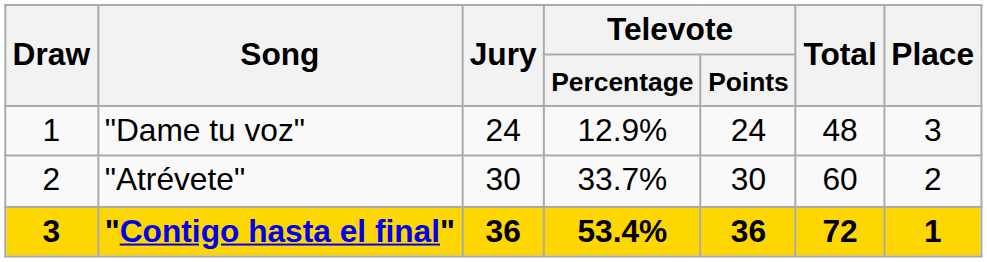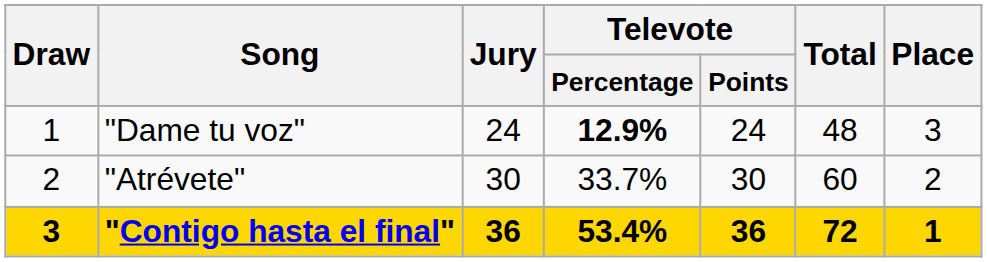(622, 130) normal -> (622, 130) bold
